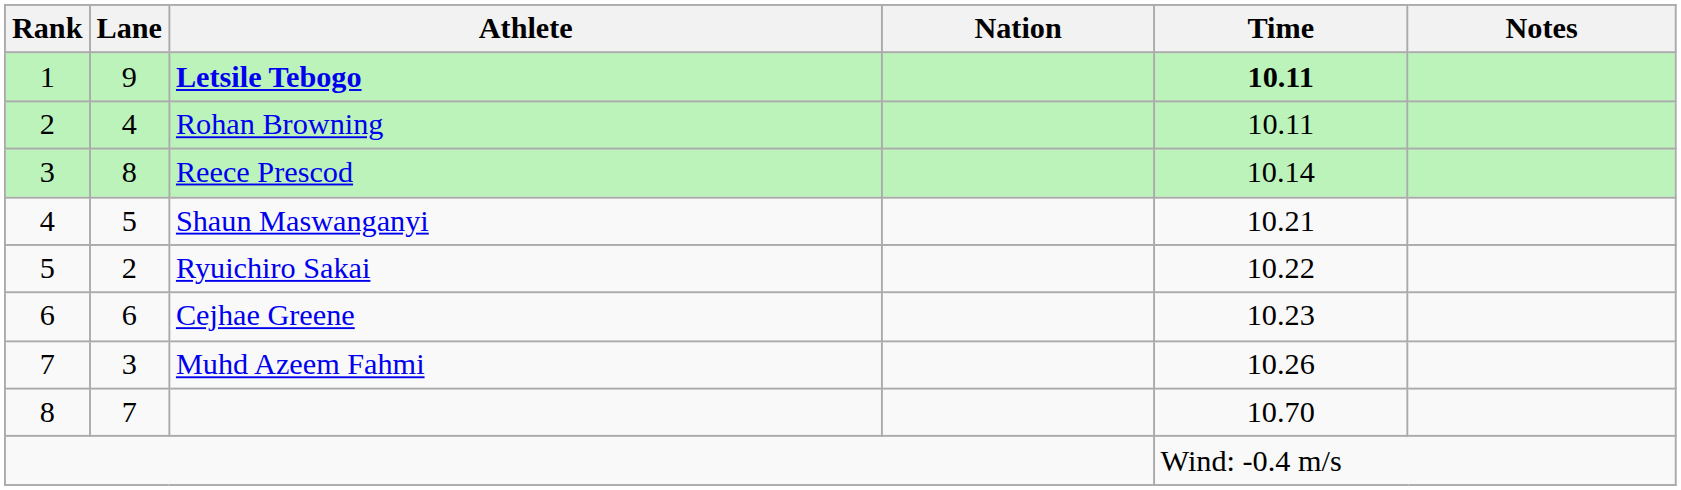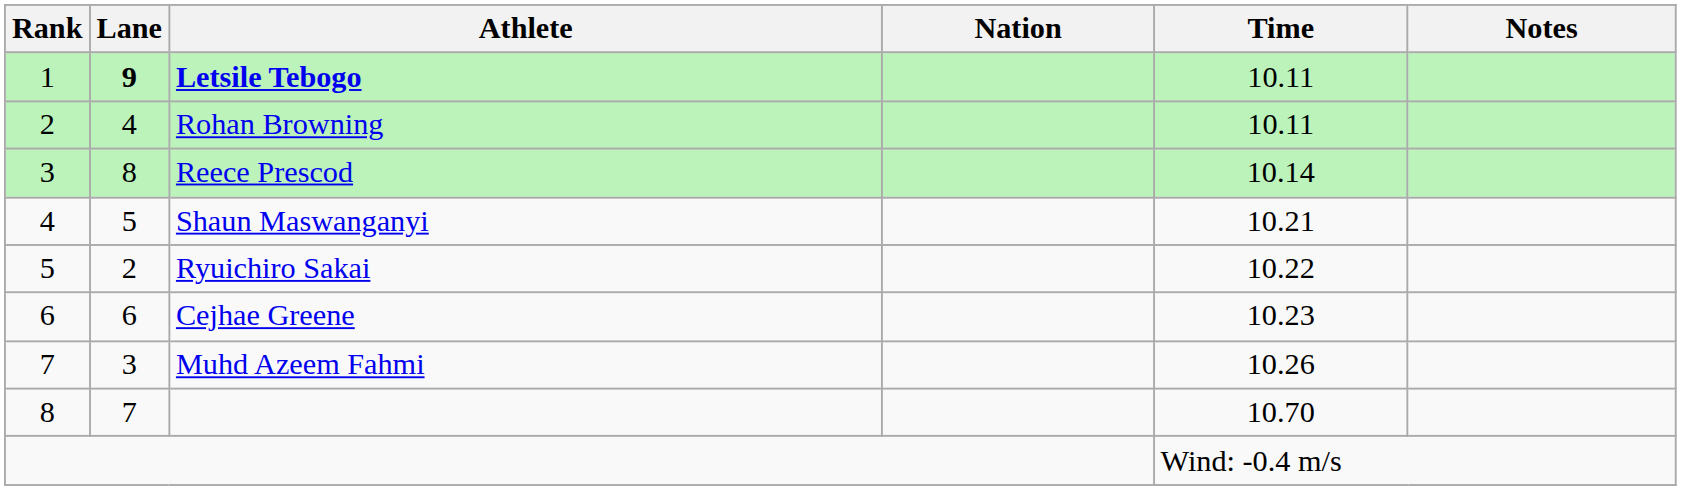(129, 76) normal -> (129, 76) bold
(1281, 76) bold -> (1281, 76) normal
